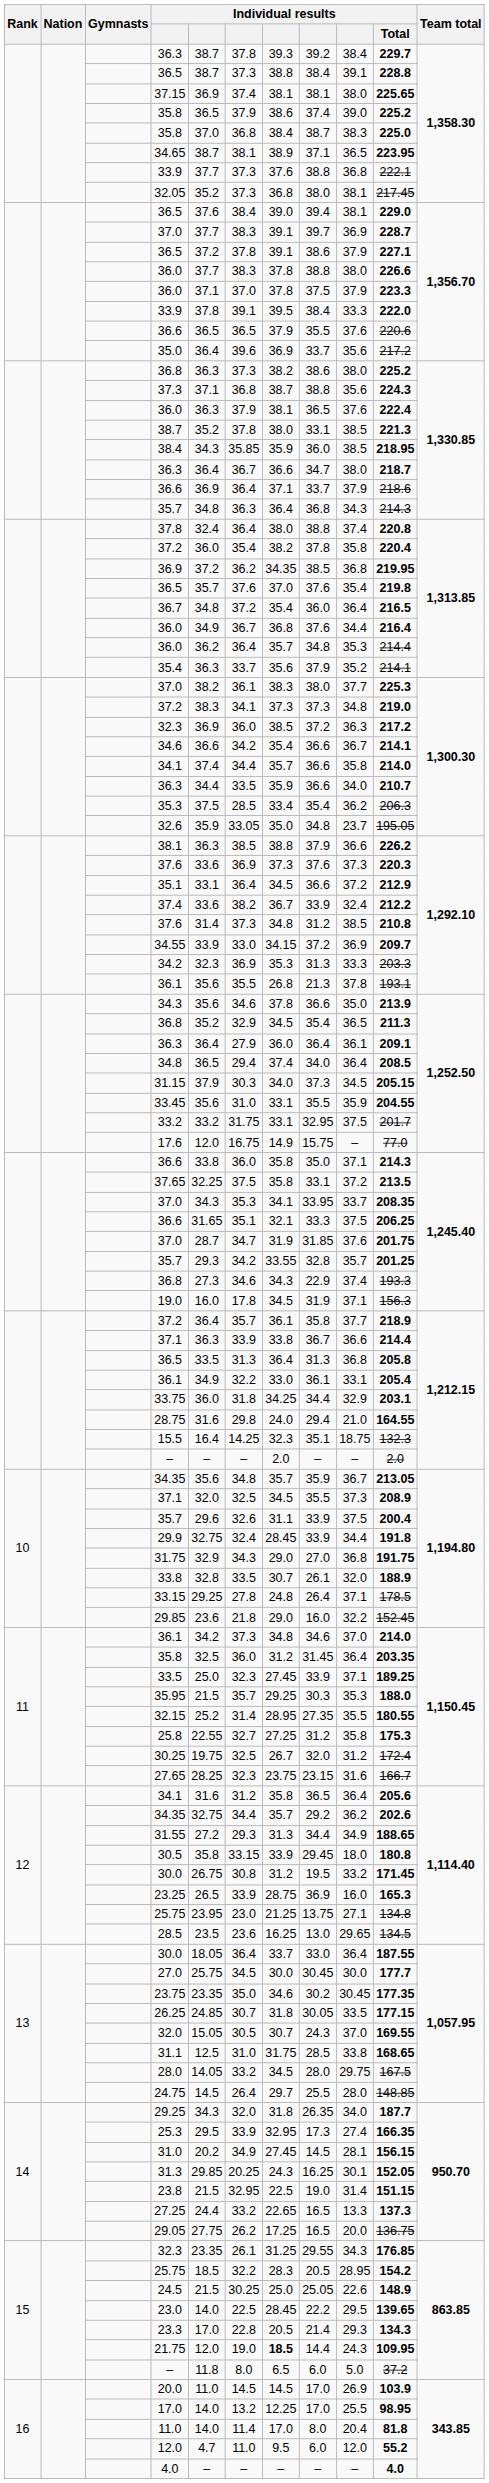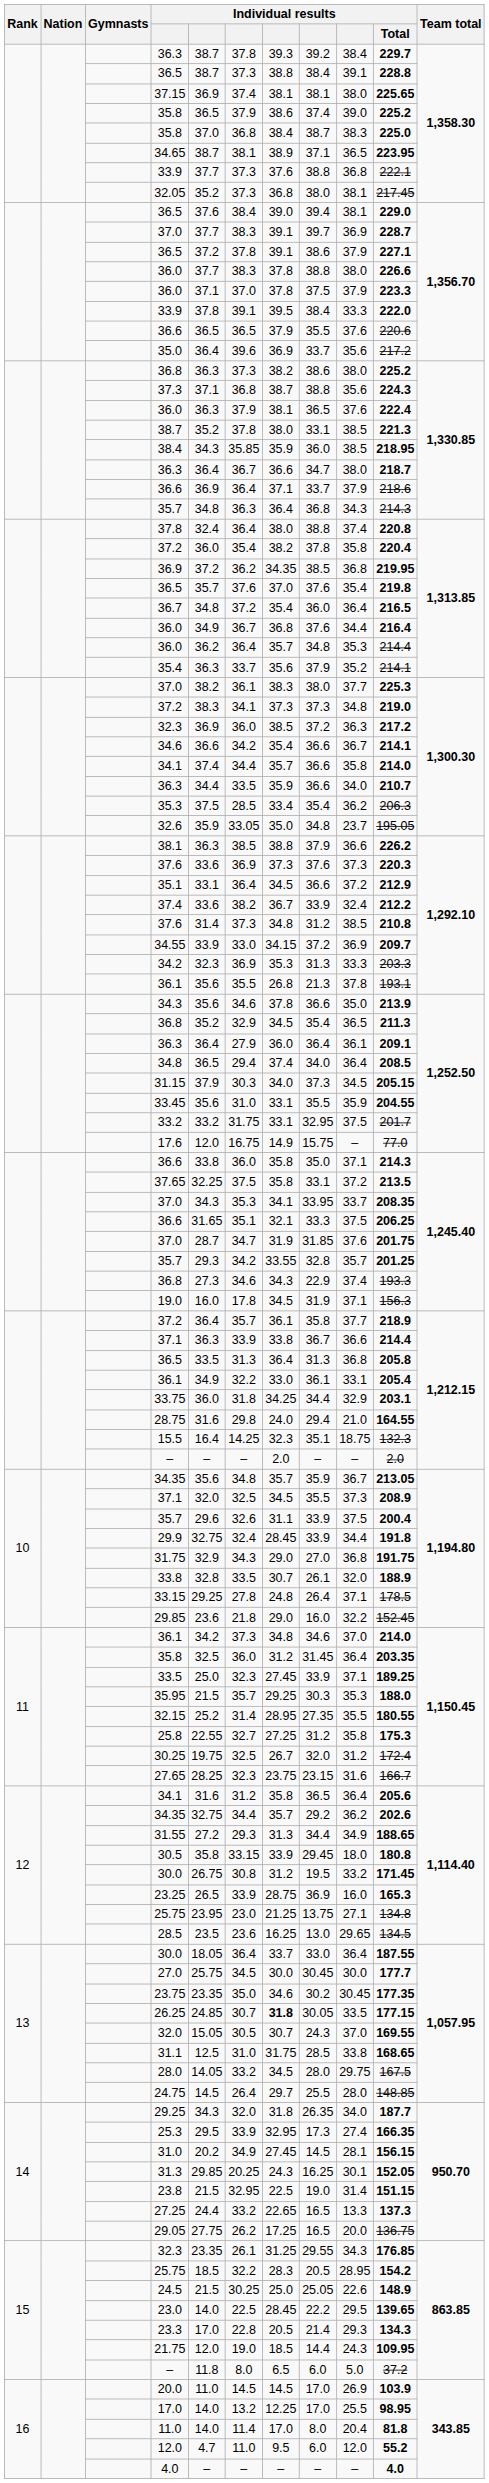(281, 2013) normal -> (281, 2013) bold
(281, 2349) bold -> (281, 2349) normal
